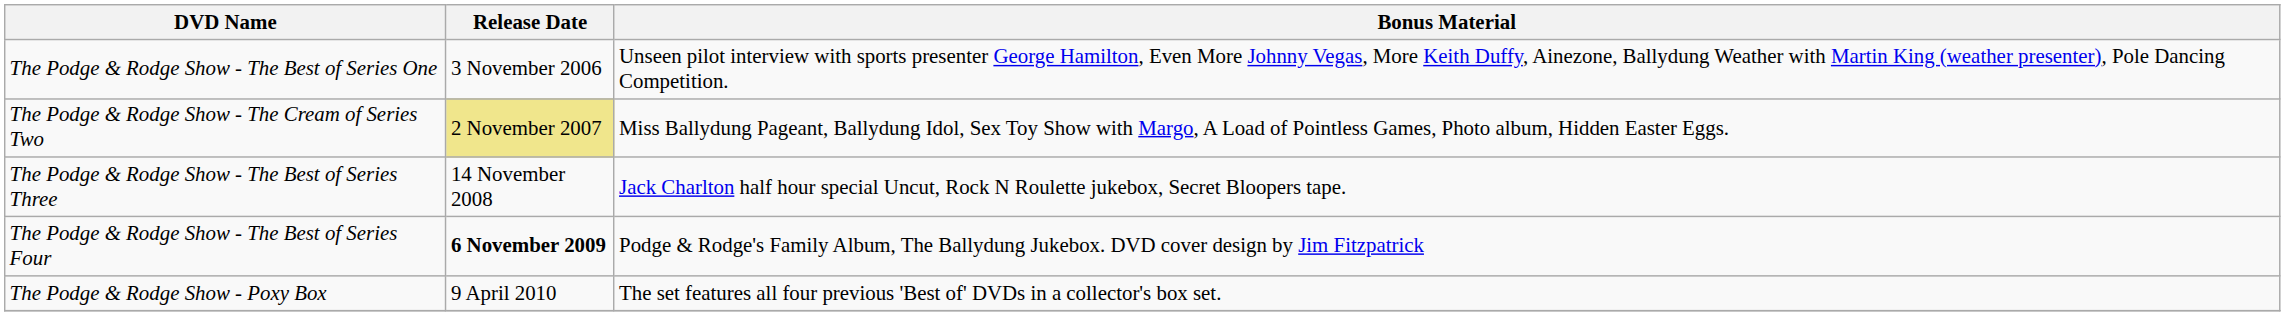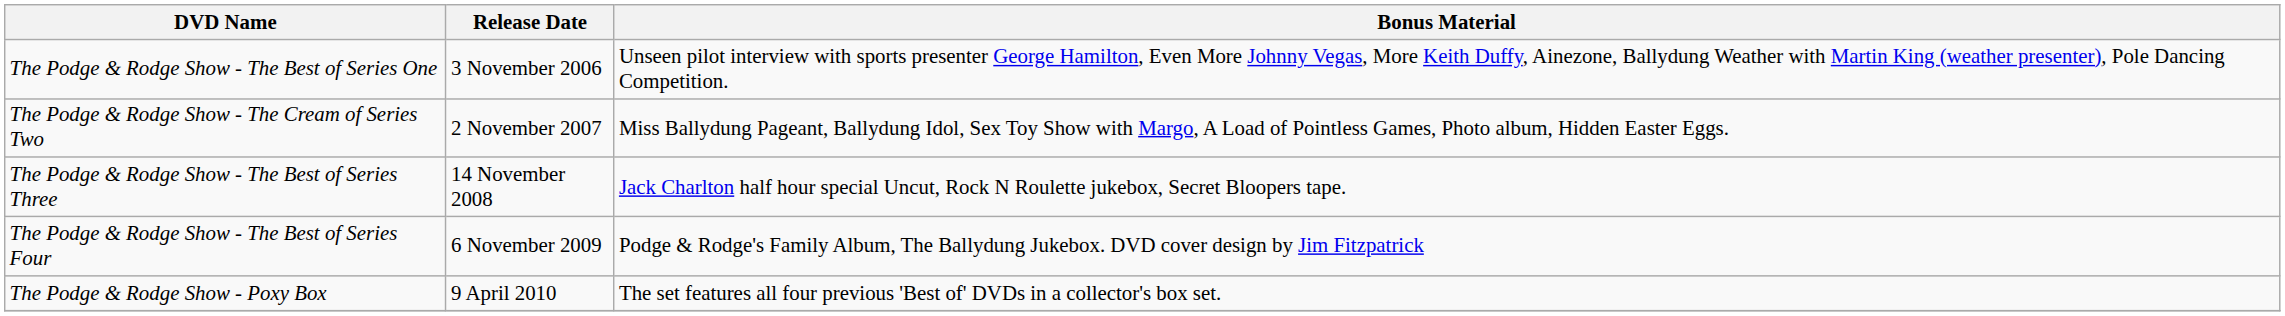(526, 127) khaki background -> (526, 127) no background
(528, 246) bold -> (526, 246) normal
